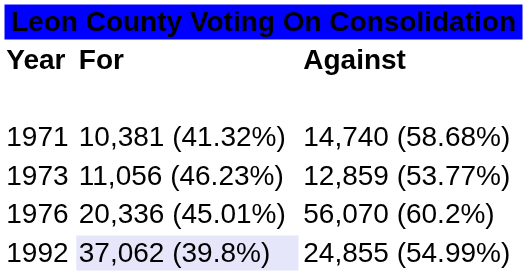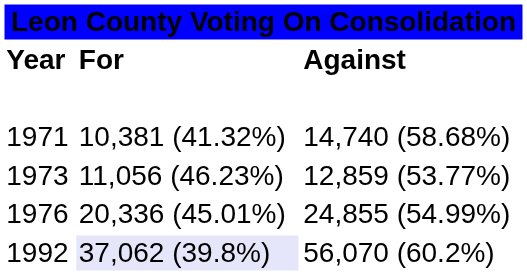(399, 214) 56,070 (60.2%) -> (407, 214) 24,855 (54.99%)
(407, 252) 24,855 (54.99%) -> (399, 252) 56,070 (60.2%)
